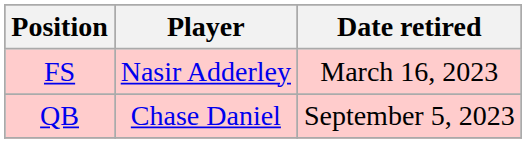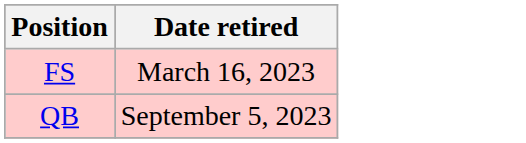- column: (206, 26)
